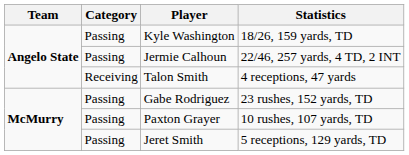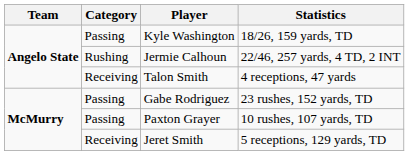(105, 56) Passing -> (106, 56) Rushing
(105, 139) Passing -> (111, 139) Receiving
